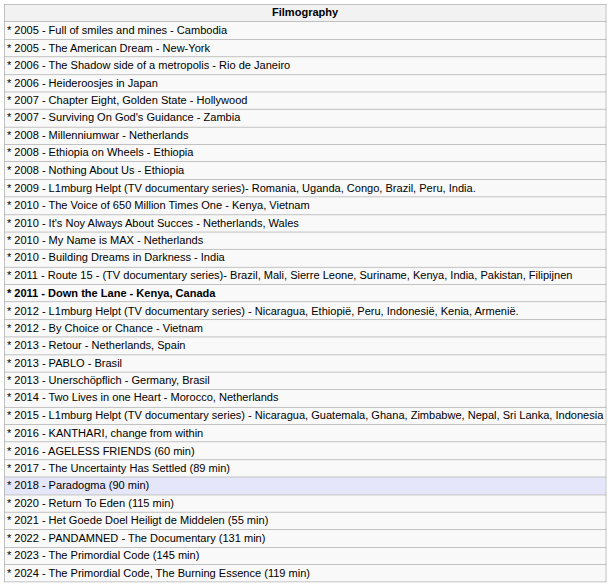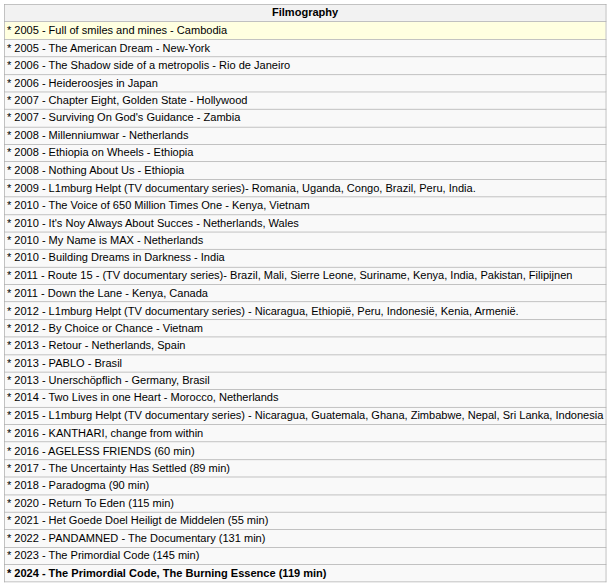(117, 30) no background -> (117, 30) lightyellow background
(111, 293) bold -> (107, 293) normal
(78, 485) lavender background -> (78, 485) no background
(158, 573) normal -> (167, 573) bold
